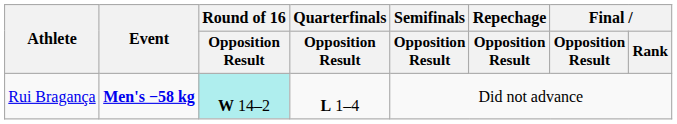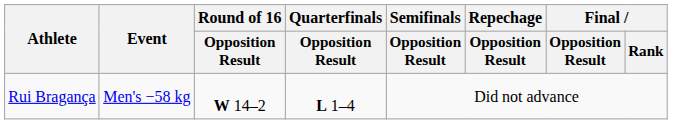(149, 96) bold -> (147, 96) normal
(244, 106) paleturquoise background -> (240, 106) no background
